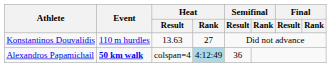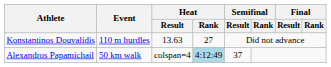(121, 55) bold -> (120, 55) normal
(238, 55) 36 -> (238, 55) 37
